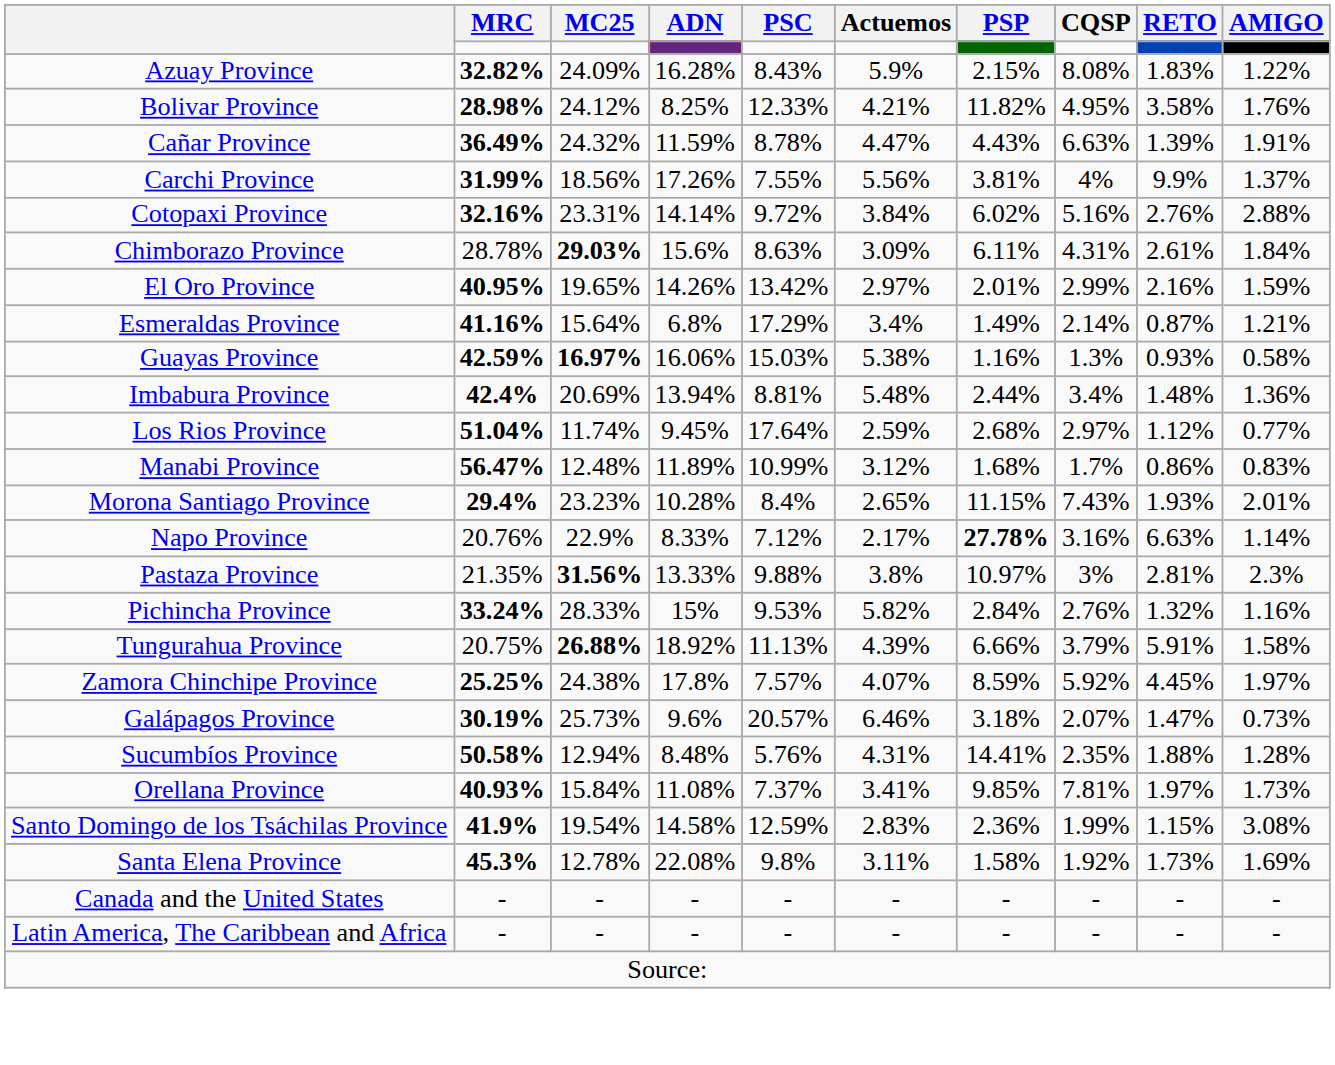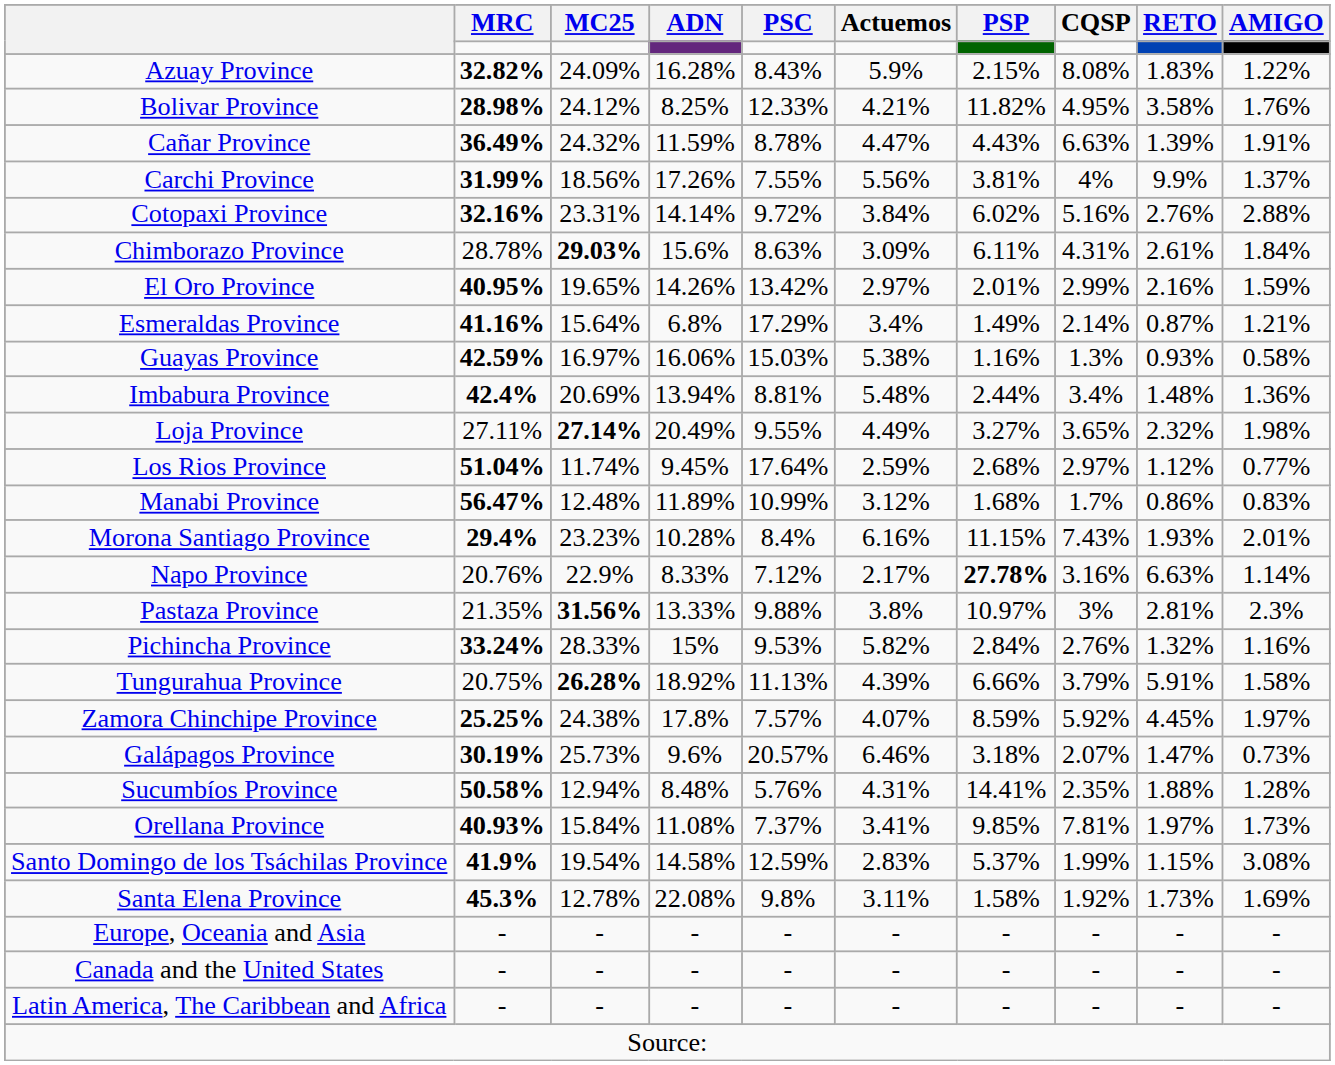(600, 358) bold -> (600, 358) normal
+ row: (229, 430)
(896, 502) 2.65% -> (896, 538) 6.16%
(600, 646) 26.88% -> (600, 682) 26.28%
(1006, 825) 2.36% -> (1006, 861) 5.37%
+ row: (229, 933)
